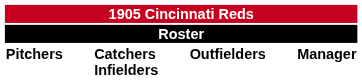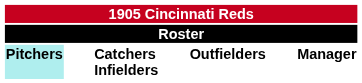(34, 54) no background -> (34, 54) paleturquoise background
